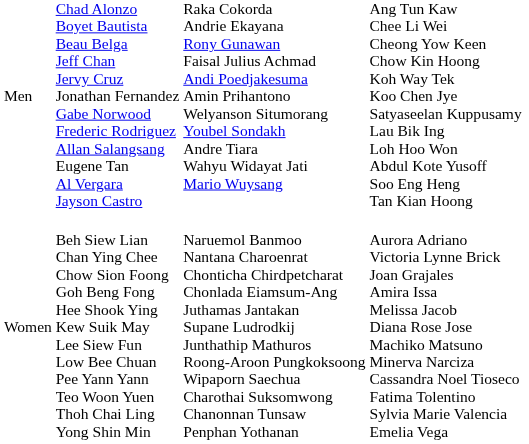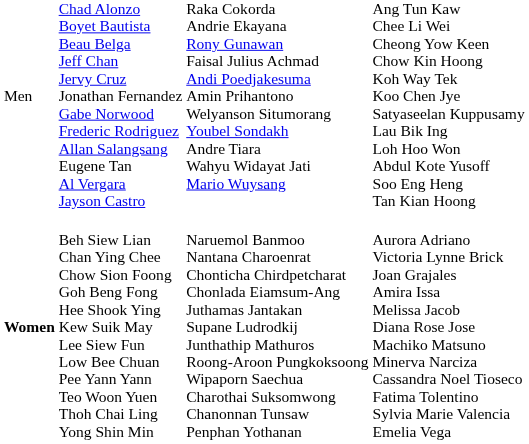(28, 327) normal -> (29, 327) bold
